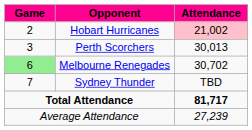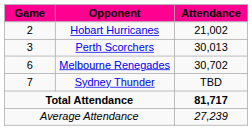(211, 31) pink background -> (211, 31) no background
(30, 65) lightgreen background -> (30, 65) no background
